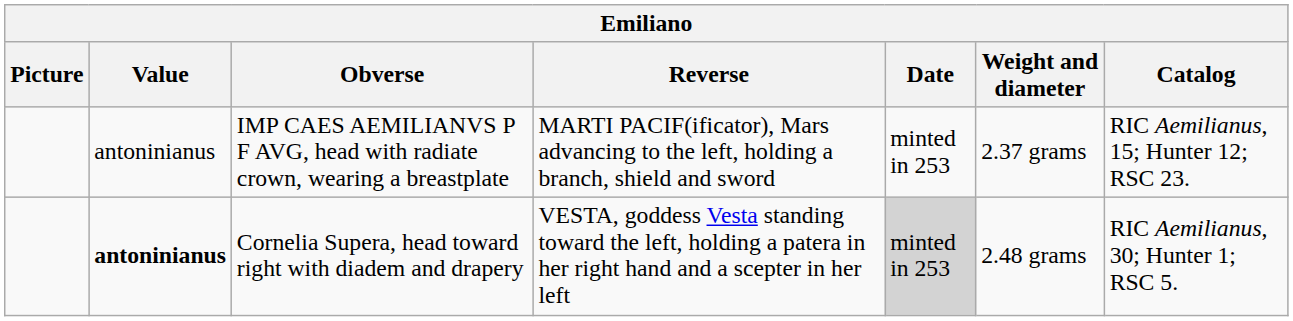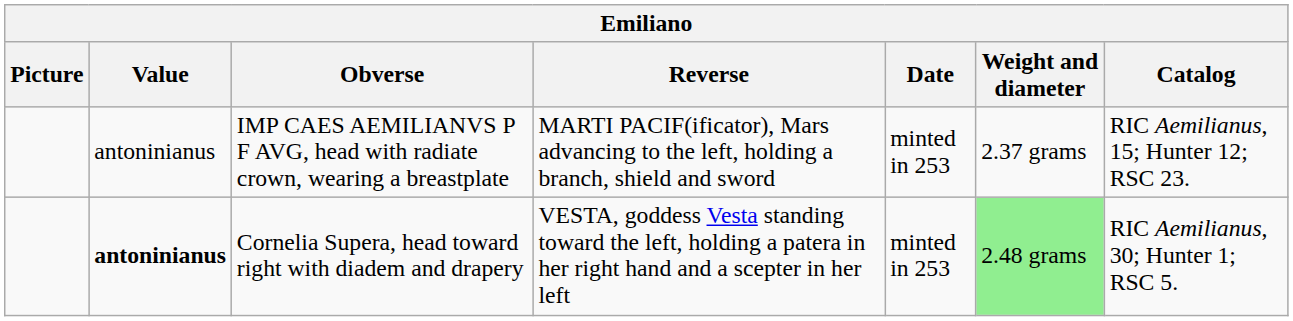(923, 255) lightgrey background -> (923, 255) no background
(1034, 255) no background -> (1034, 255) lightgreen background
